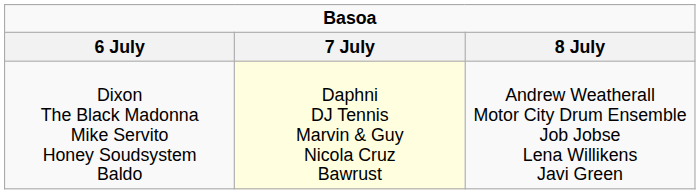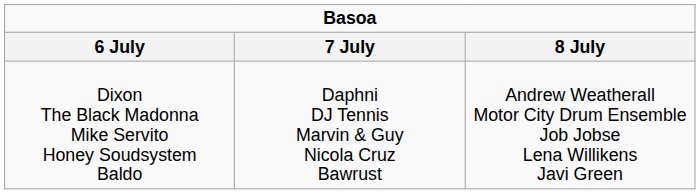(350, 134) lightyellow background -> (350, 134) no background
